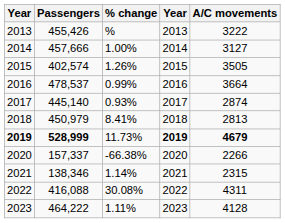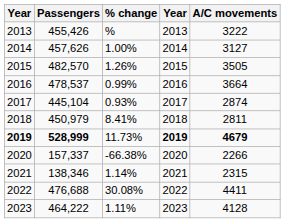(68, 48) 457,666 -> (68, 48) 457,626
(68, 66) 402,574 -> (68, 66) 482,570
(68, 102) 445,140 -> (68, 102) 445,104
(235, 119) 2813 -> (235, 119) 2811
(68, 191) 416,088 -> (68, 191) 476,688
(235, 191) 4311 -> (235, 191) 4411
